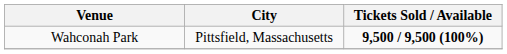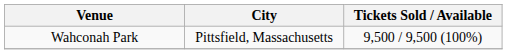(423, 37) bold -> (423, 37) normal
